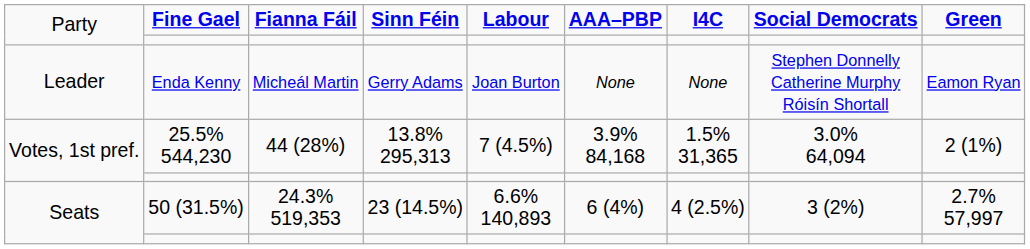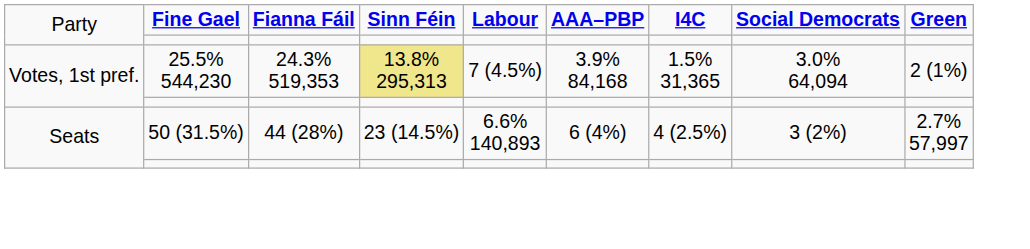- row: (74, 81)
(306, 145) 44 (28%) -> (304, 70) 24.3% 519,353
(415, 145) no background -> (411, 70) khaki background
(306, 207) 24.3% 519,353 -> (304, 132) 44 (28%)
